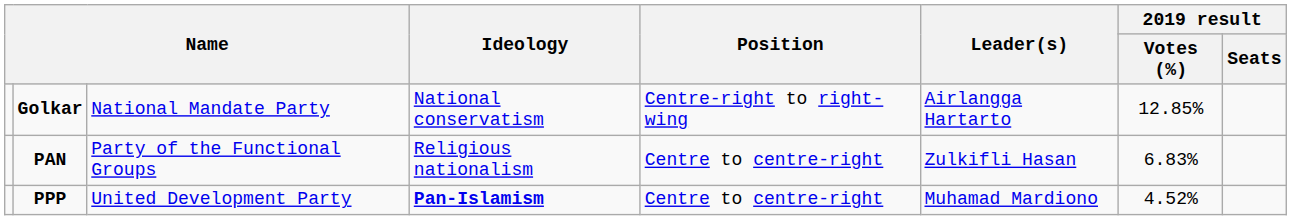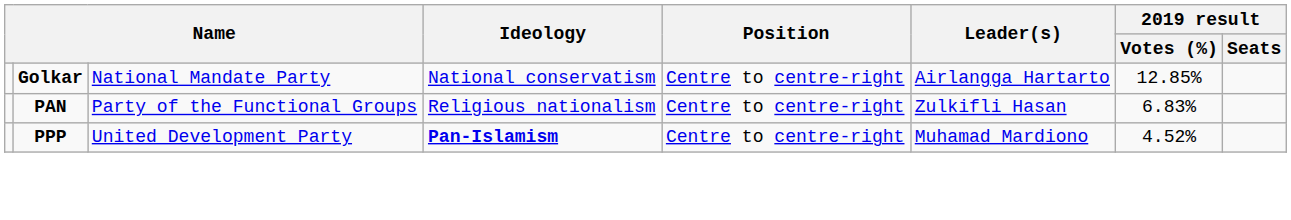(764, 110) Centre-right to right-wing -> (785, 78) Centre to centre-right
